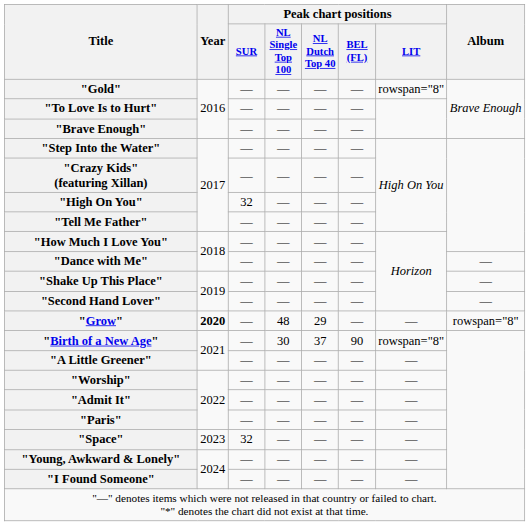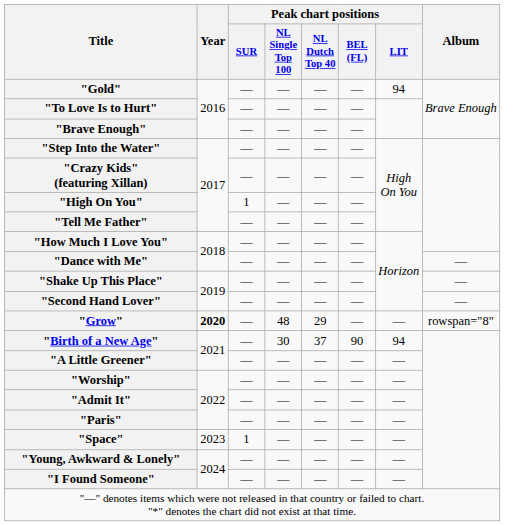(411, 89) rowspan="8" -> (399, 89) 94
(246, 202) 32 -> (246, 202) 1
(411, 340) rowspan="8" -> (399, 340) 94
(246, 439) 32 -> (246, 439) 1
